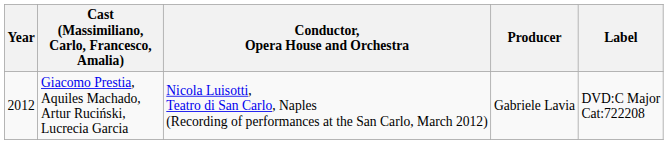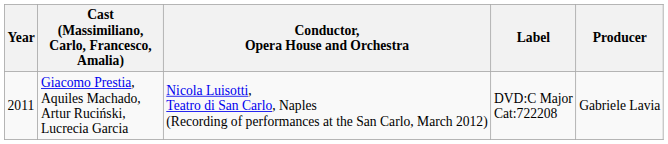columns swapped: (535, 38) <-> (621, 38)
(21, 105) 2012 -> (21, 105) 2011
